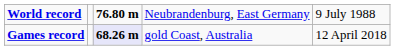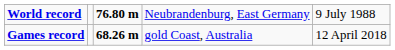(117, 34) lavender background -> (117, 34) no background
